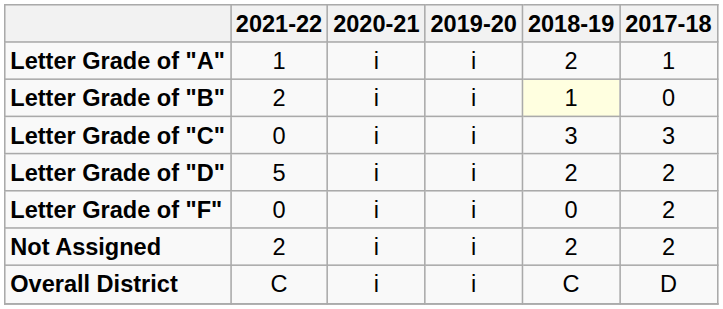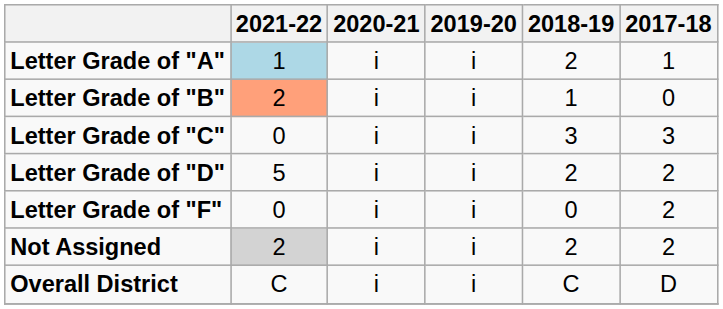(279, 61) no background -> (279, 61) lightblue background
(279, 98) no background -> (279, 98) lightsalmon background
(571, 98) lightyellow background -> (571, 98) no background
(279, 247) no background -> (279, 247) lightgrey background
